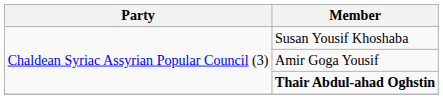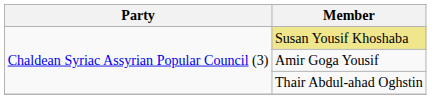(342, 37) no background -> (342, 37) khaki background
(355, 82) bold -> (349, 82) normal
